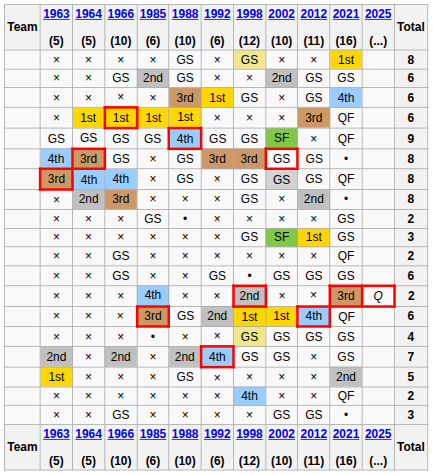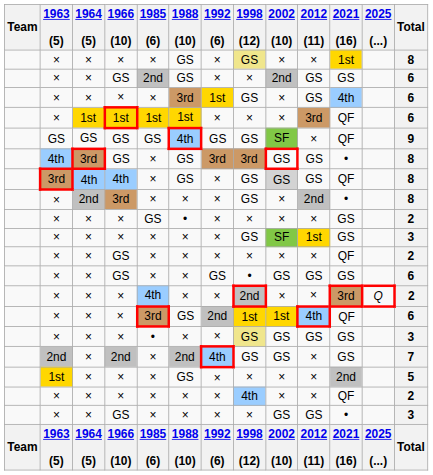(411, 337) 4 -> (411, 337) 3
